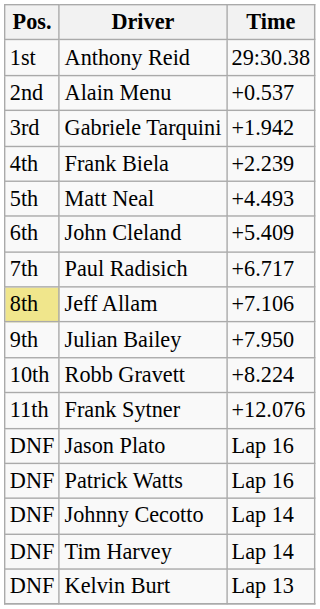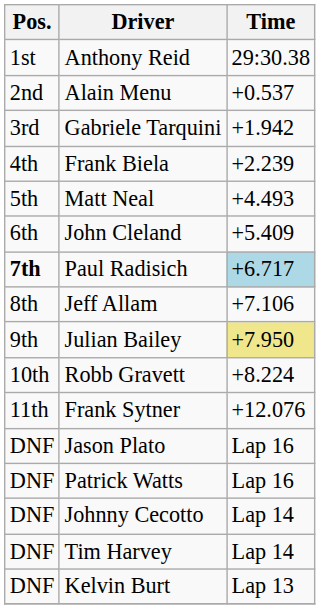(24, 269) normal -> (25, 269) bold
(263, 269) no background -> (263, 269) lightblue background
(24, 304) khaki background -> (24, 304) no background
(263, 339) no background -> (263, 339) khaki background
